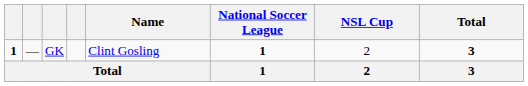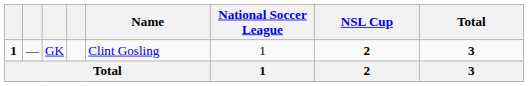(262, 50) bold -> (262, 50) normal
(367, 50) normal -> (367, 50) bold
